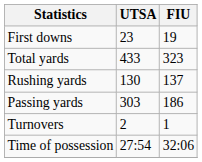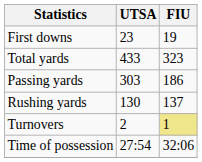rows swapped: (47, 80) <-> (45, 102)
(166, 124) no background -> (166, 124) khaki background
